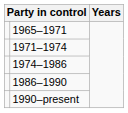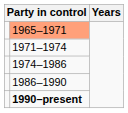(40, 30) no background -> (39, 30) lightsalmon background
(46, 99) normal -> (47, 99) bold
